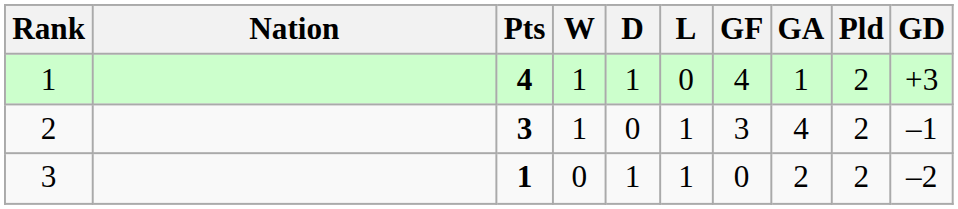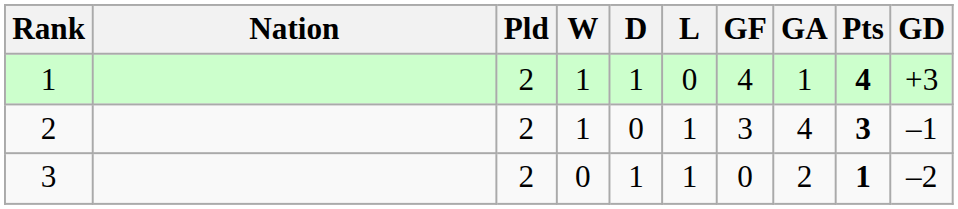columns swapped: (861, 29) <-> (525, 29)
